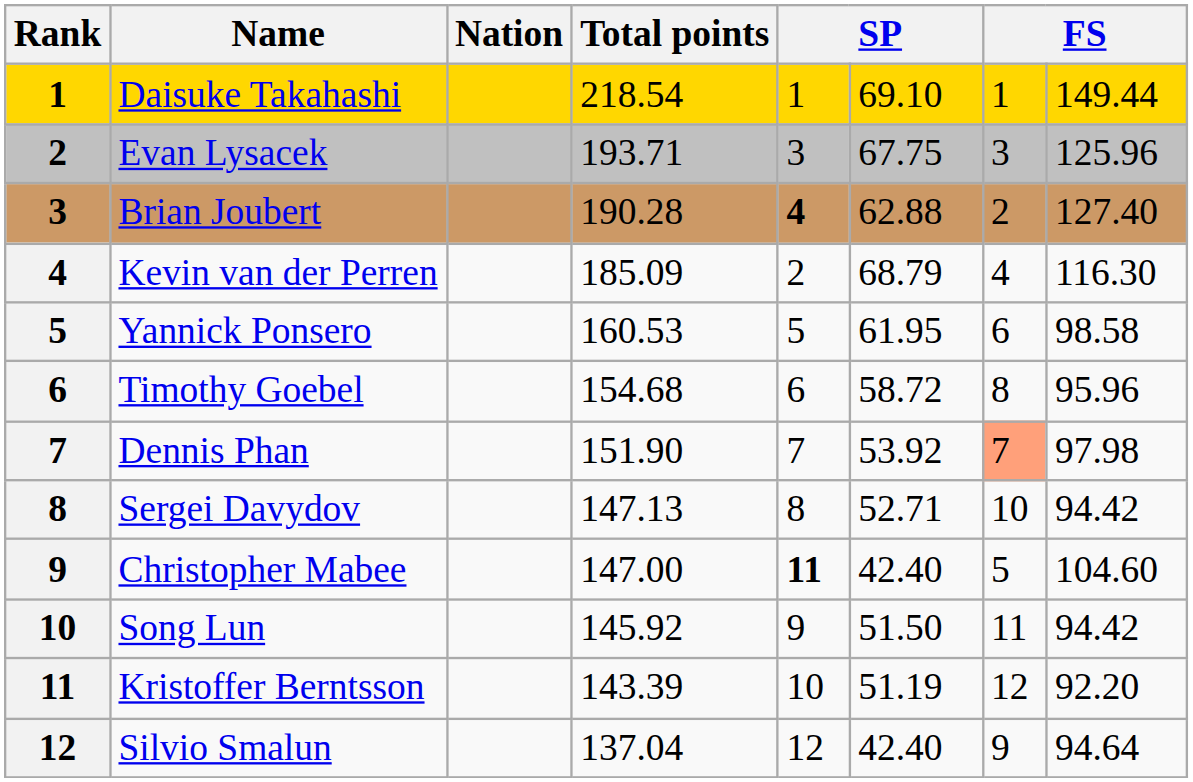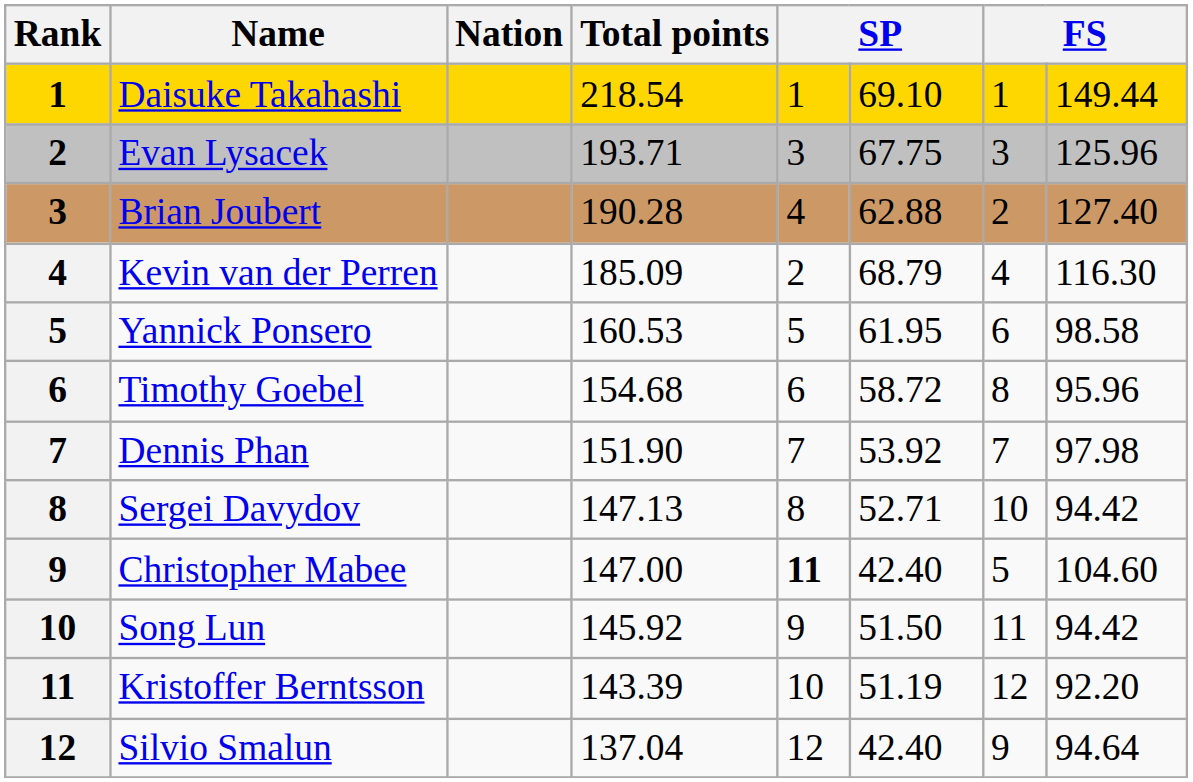(796, 212) bold -> (796, 212) normal
(1000, 449) lightsalmon background -> (1000, 449) no background
